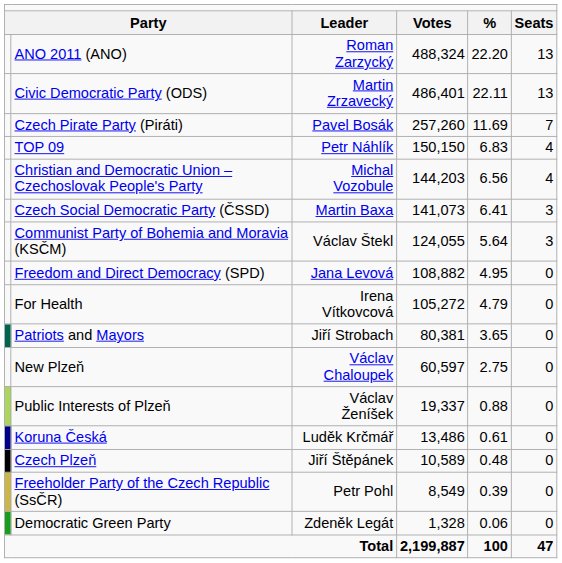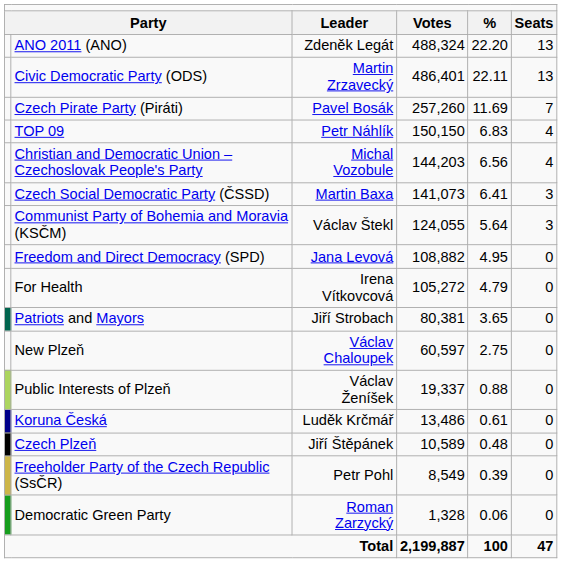(364, 54) Roman Zarzycký -> (349, 45) Zdeněk Legát
(349, 523) Zdeněk Legát -> (364, 515) Roman Zarzycký
